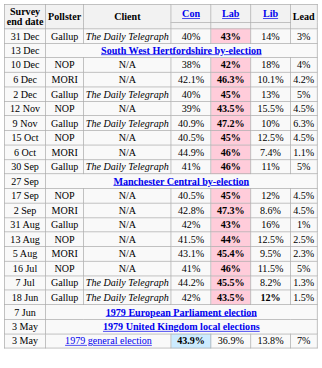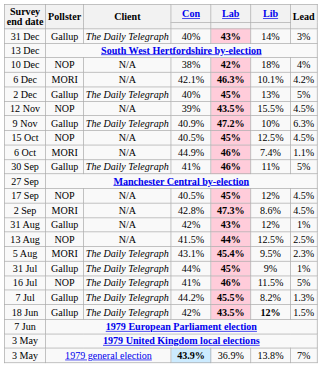(271, 225) 16% -> (271, 225) 12%
(127, 254) N/A -> (127, 254) The Daily Telegraph
+ row: (25, 269)
(127, 269) N/A -> (127, 283) The Daily Telegraph
